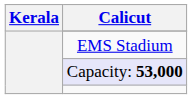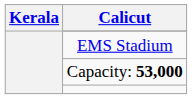(125, 71) lavender background -> (125, 71) no background
